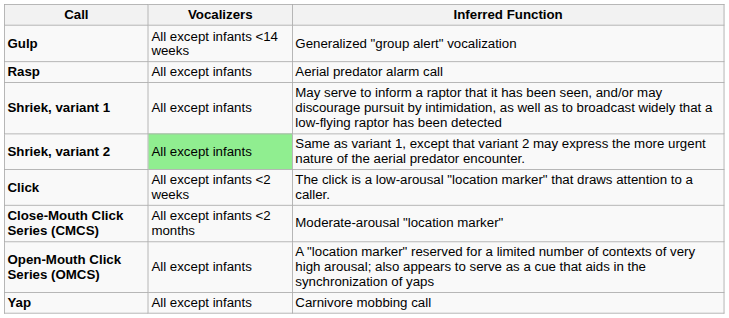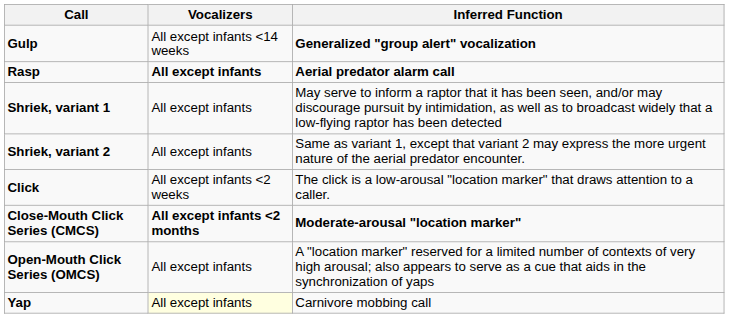(406, 43) normal -> (416, 43) bold
(202, 72) normal -> (206, 72) bold
(369, 72) normal -> (375, 72) bold
(202, 151) lightgreen background -> (202, 151) no background
(211, 223) normal -> (216, 223) bold
(399, 223) normal -> (408, 223) bold
(202, 303) no background -> (202, 303) lightyellow background
